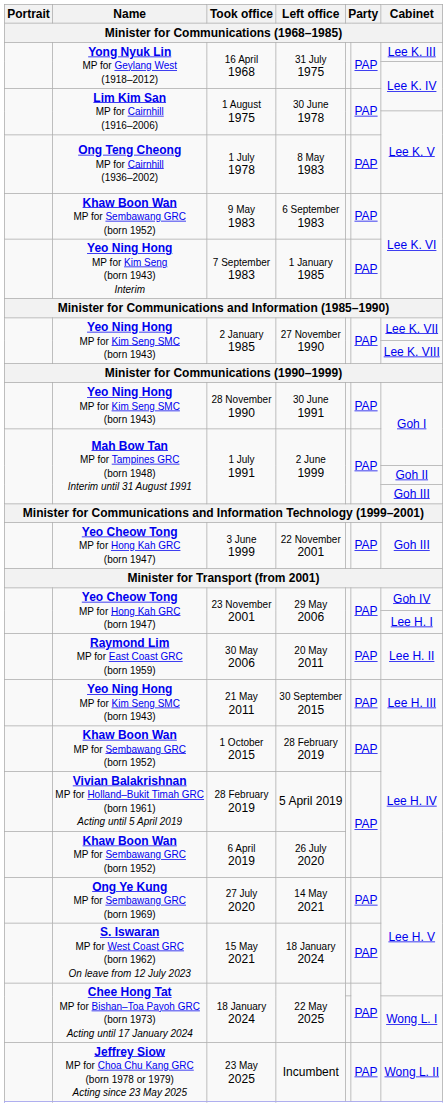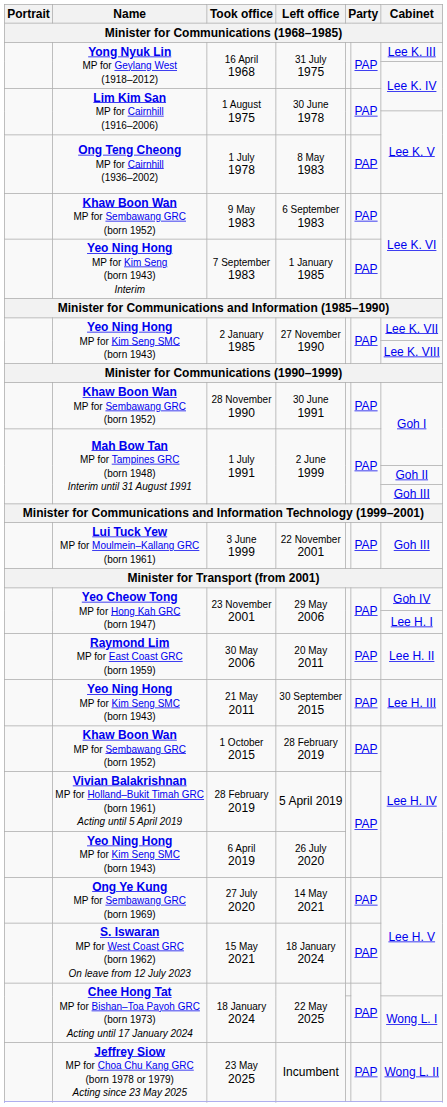(130, 405) Yeo Ning Hong MP for Kim Seng SMC (born 1943) -> (130, 405) Khaw Boon Wan MP for Sembawang GRC (born 1952)
(130, 545) Yeo Cheow Tong MP for Hong Kah GRC (born 1947) -> (130, 545) Lui Tuck Yew MP for Moulmein–Kallang GRC (born 1961)
(130, 854) Khaw Boon Wan MP for Sembawang GRC (born 1952) -> (130, 854) Yeo Ning Hong MP for Kim Seng SMC (born 1943)
